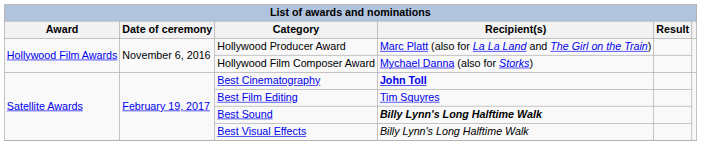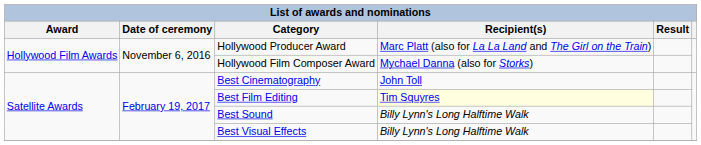(403, 81) bold -> (401, 81) normal
(410, 98) no background -> (410, 98) lightyellow background
(461, 115) bold -> (454, 115) normal
